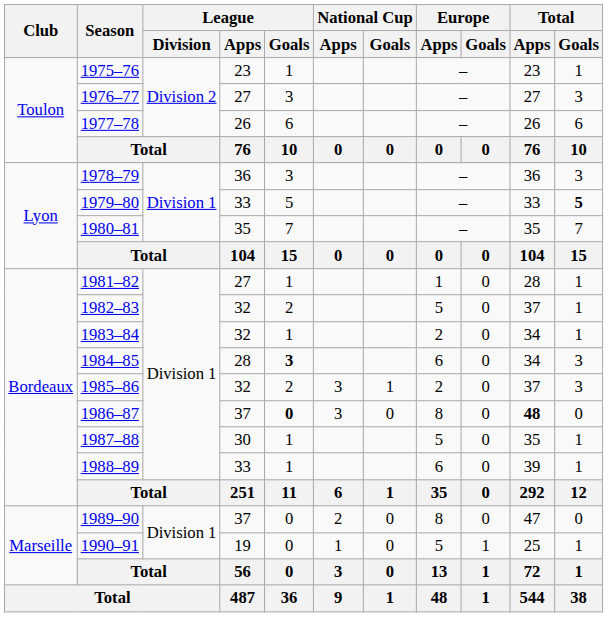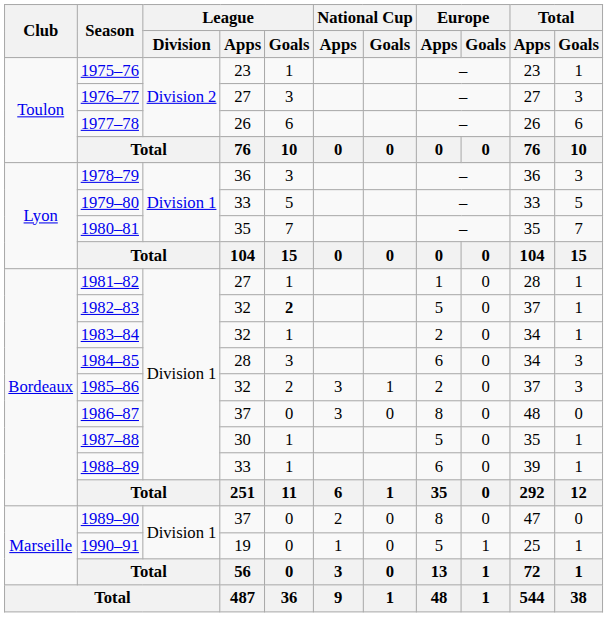(579, 202) bold -> (579, 202) normal
(289, 307) normal -> (289, 307) bold
(289, 360) bold -> (289, 360) normal
(289, 413) bold -> (289, 413) normal
(532, 413) bold -> (532, 413) normal
